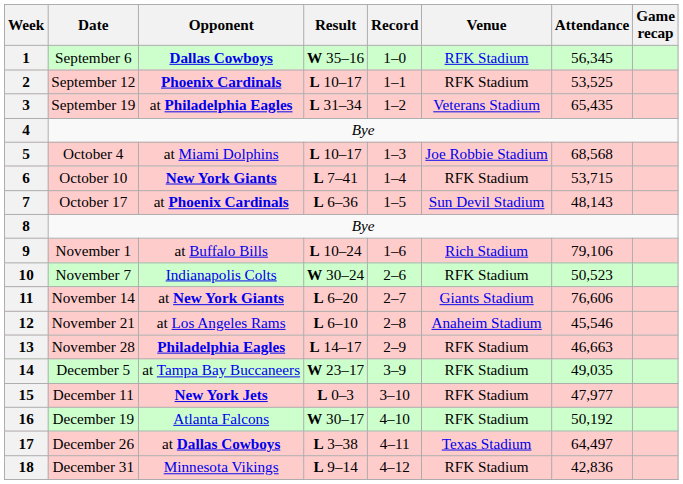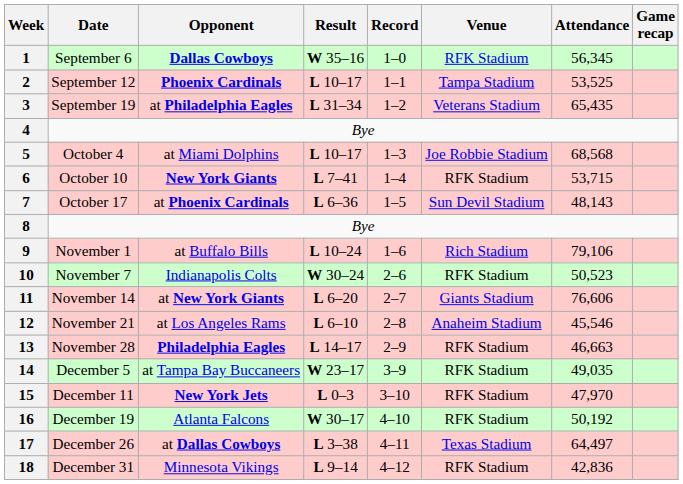(487, 81) RFK Stadium -> (487, 81) Tampa Stadium
(592, 395) 47,977 -> (592, 395) 47,970
